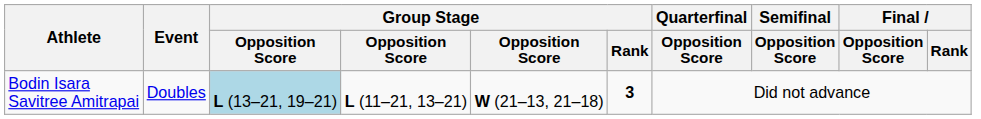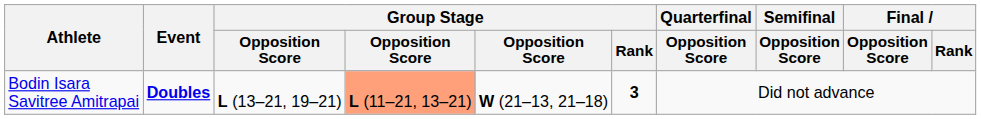(176, 93) normal -> (178, 93) bold
(275, 102) lightblue background -> (280, 102) no background
(406, 102) no background -> (410, 102) lightsalmon background
